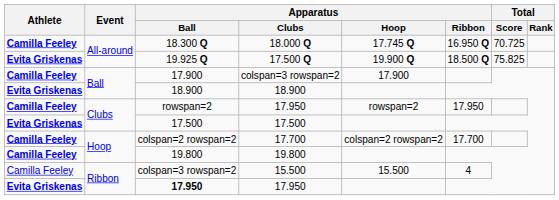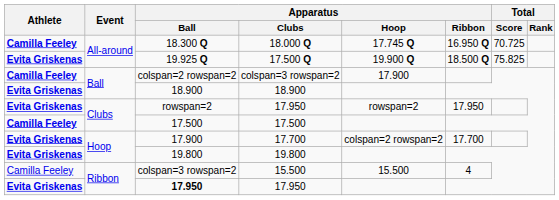(187, 76) 17.900 -> (187, 76) colspan=2 rowspan=2
(42, 107) Camilla Feeley -> (45, 107) Evita Griskenas
(45, 123) Evita Griskenas -> (42, 123) Camilla Feeley
(42, 139) Camilla Feeley -> (45, 139) Evita Griskenas
(187, 139) colspan=2 rowspan=2 -> (187, 139) 17.900
(42, 155) Camilla Feeley -> (45, 155) Evita Griskenas
